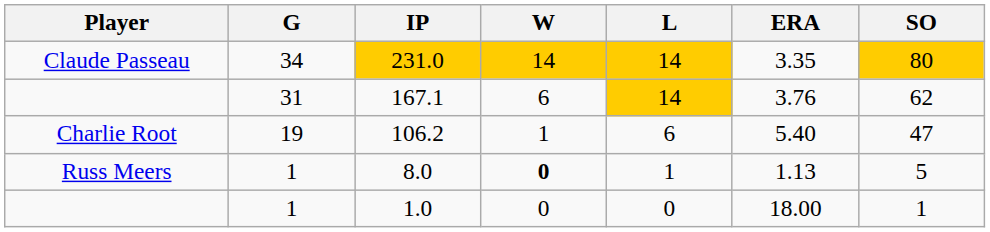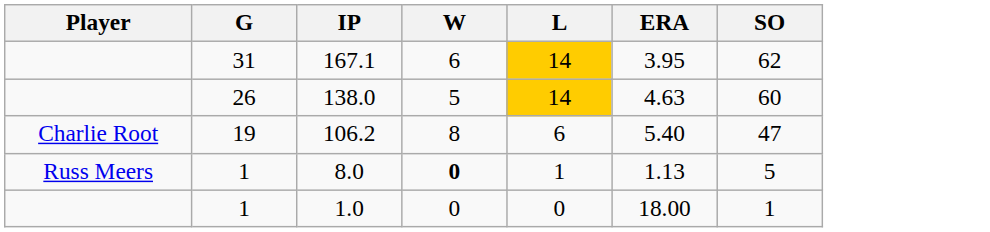- row: (418, 60)
(795, 97) 3.76 -> (665, 60) 3.95
+ row: (349, 97)
(544, 134) 1 -> (454, 134) 8
